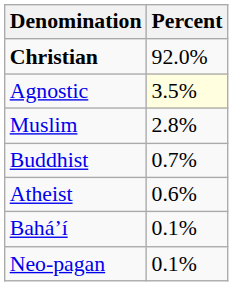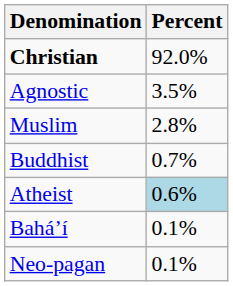(174, 90) lightyellow background -> (174, 90) no background
(174, 194) no background -> (174, 194) lightblue background
